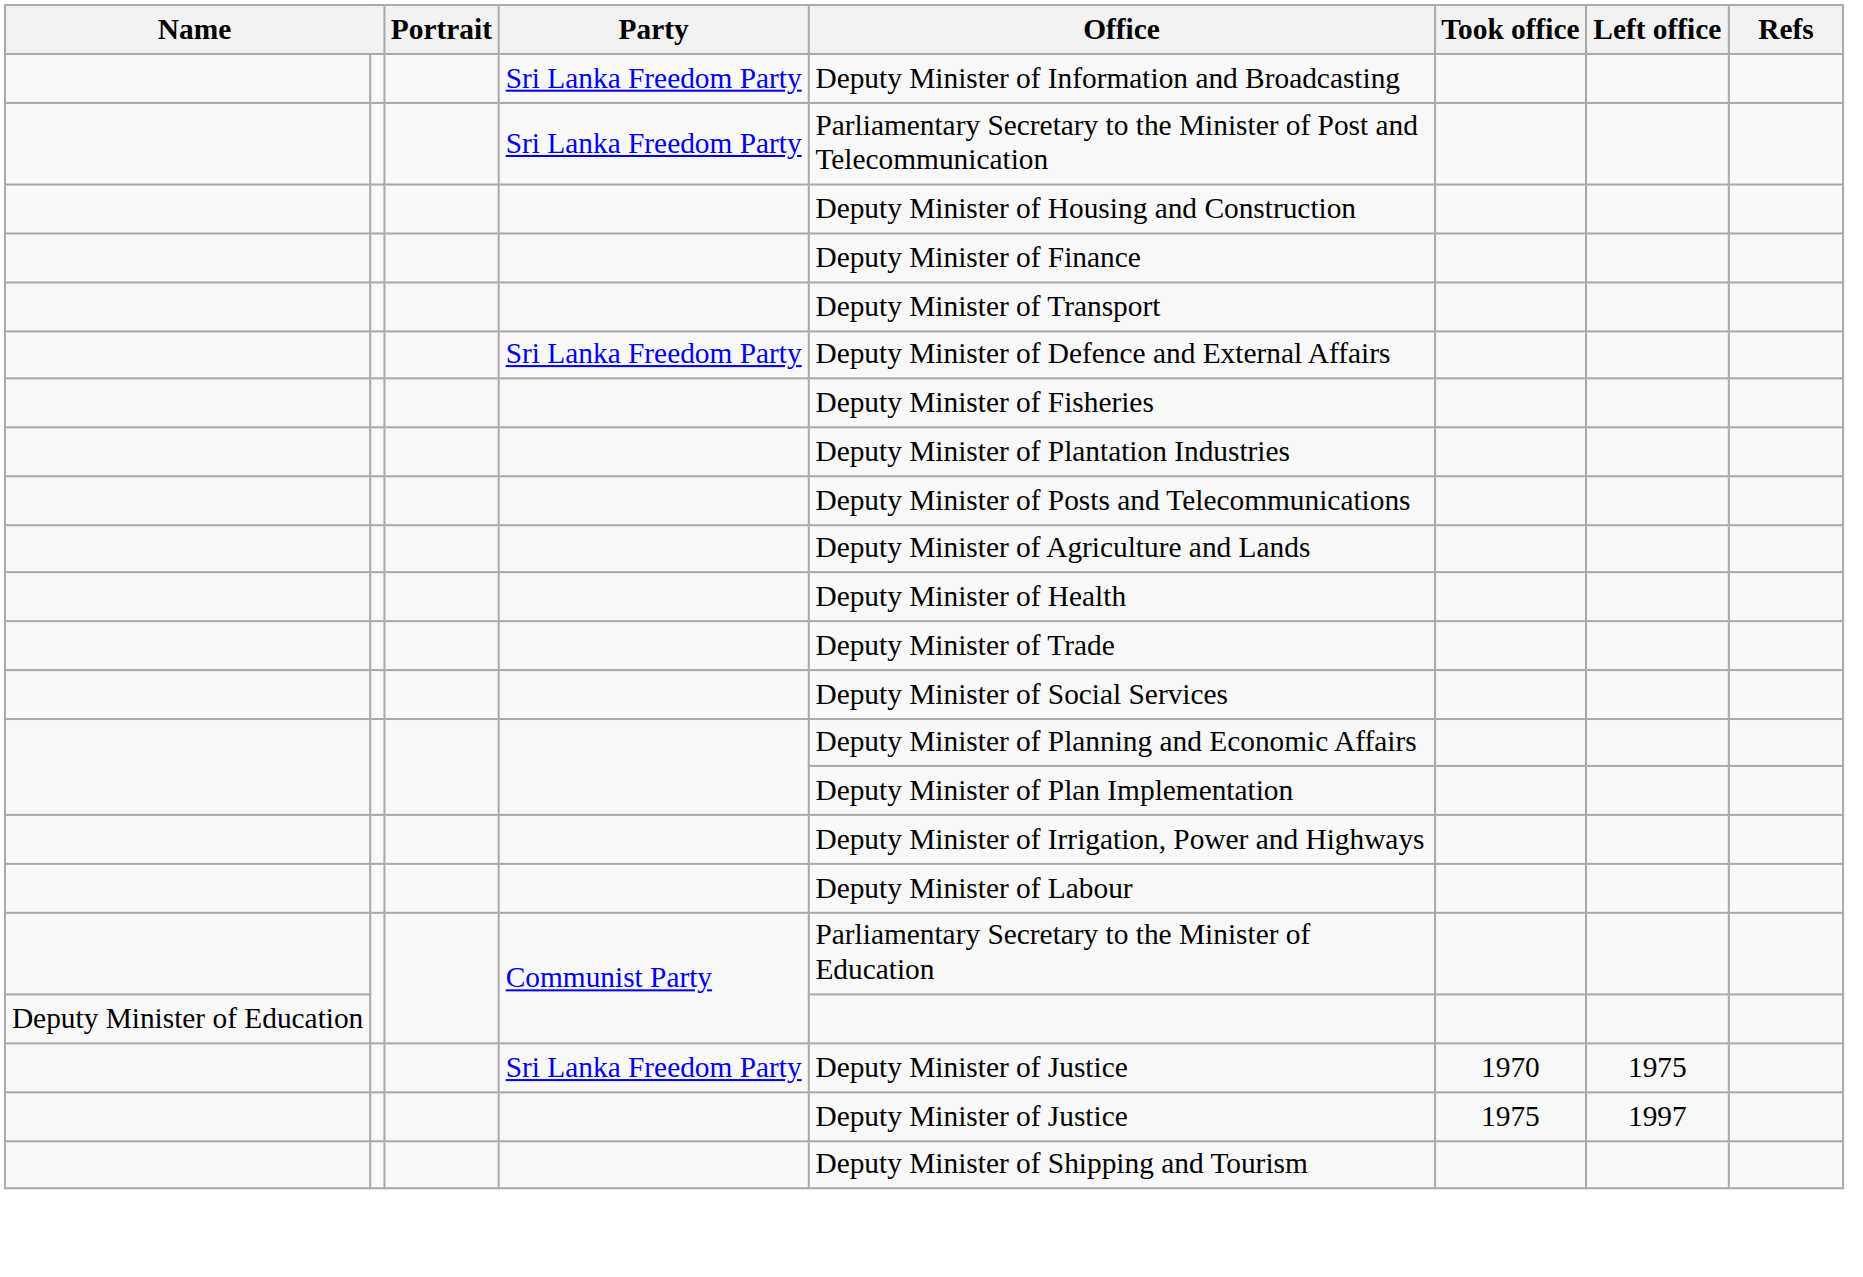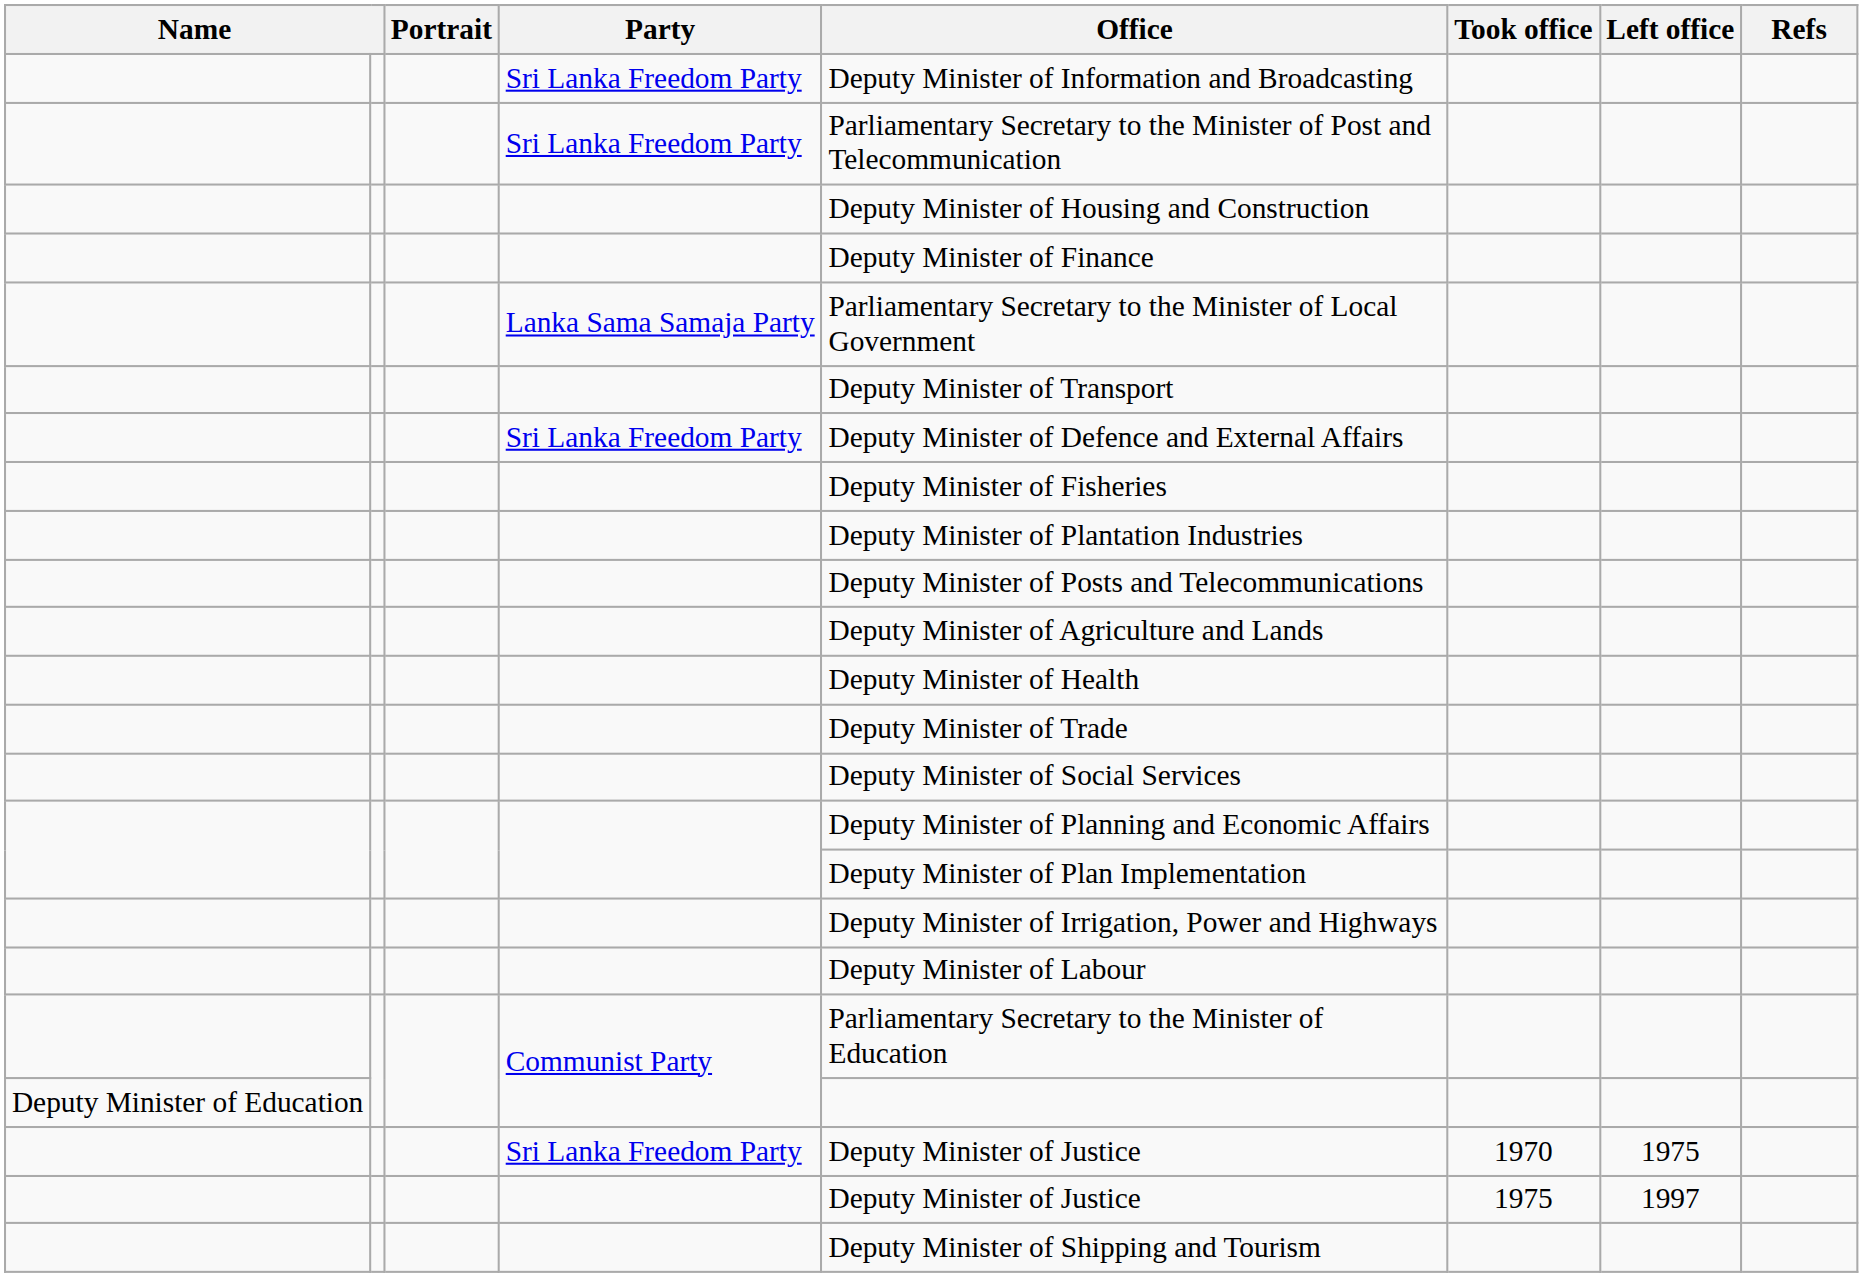+ row: (188, 324)
